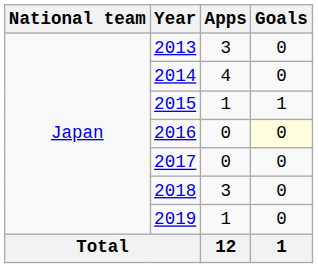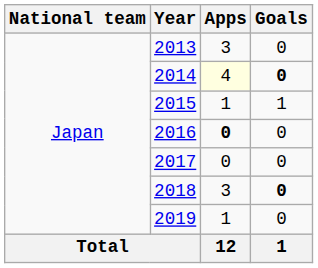(226, 76) no background -> (226, 76) lightyellow background
(281, 76) normal -> (281, 76) bold
(226, 133) normal -> (226, 133) bold
(281, 133) lightyellow background -> (281, 133) no background
(281, 191) normal -> (281, 191) bold
